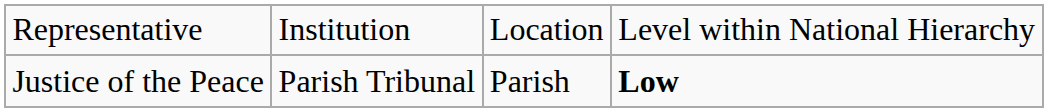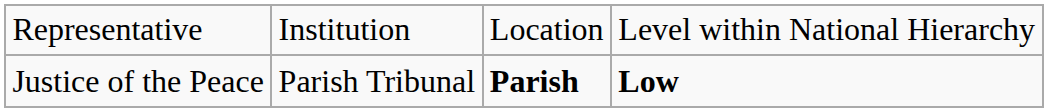(530, 80) normal -> (534, 80) bold
